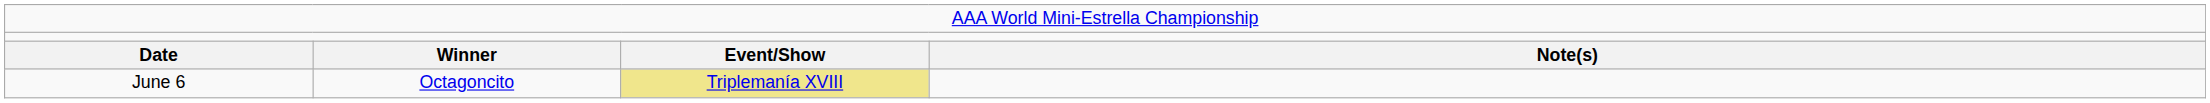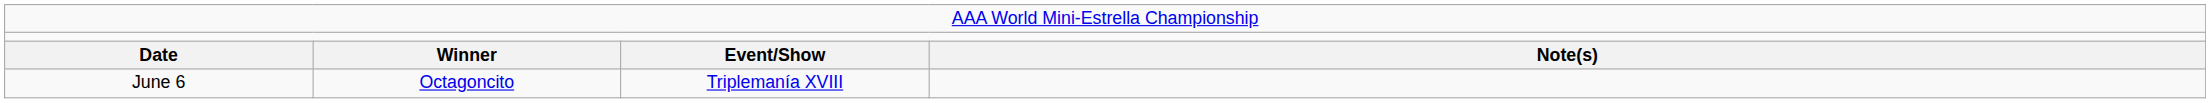(775, 83) khaki background -> (775, 83) no background
